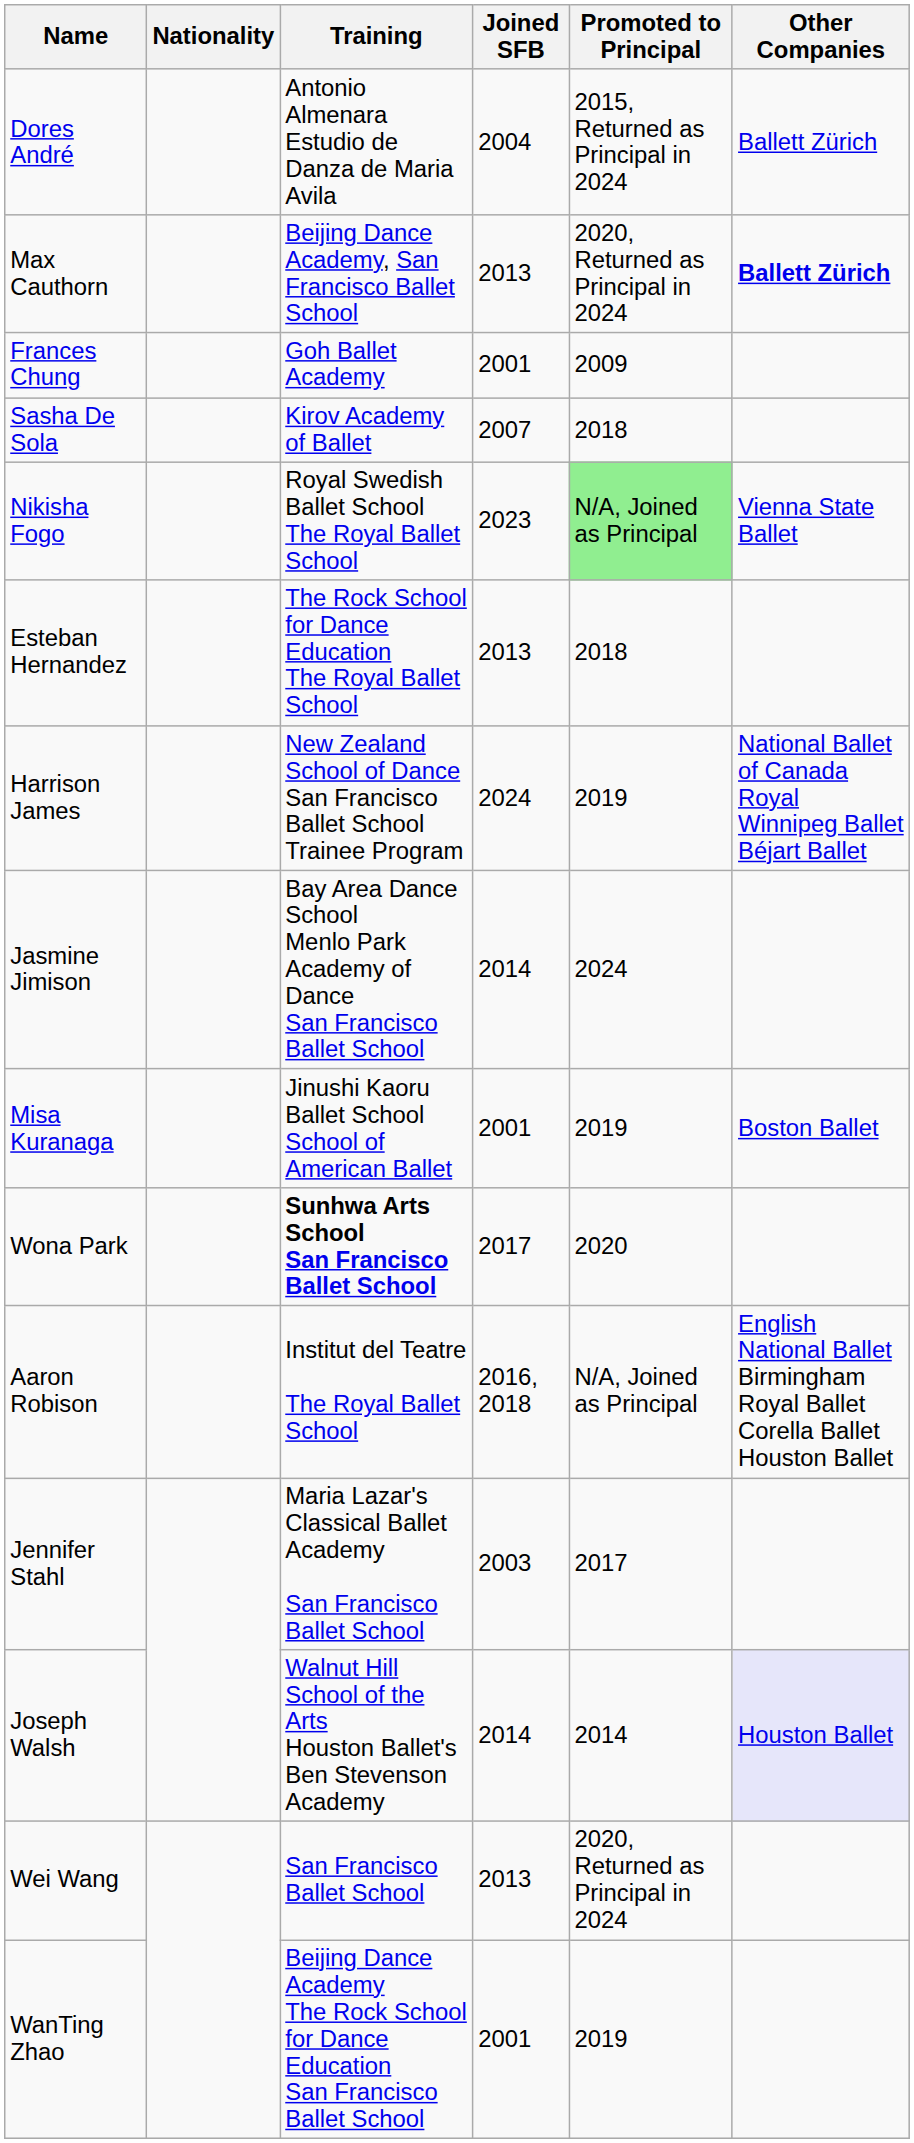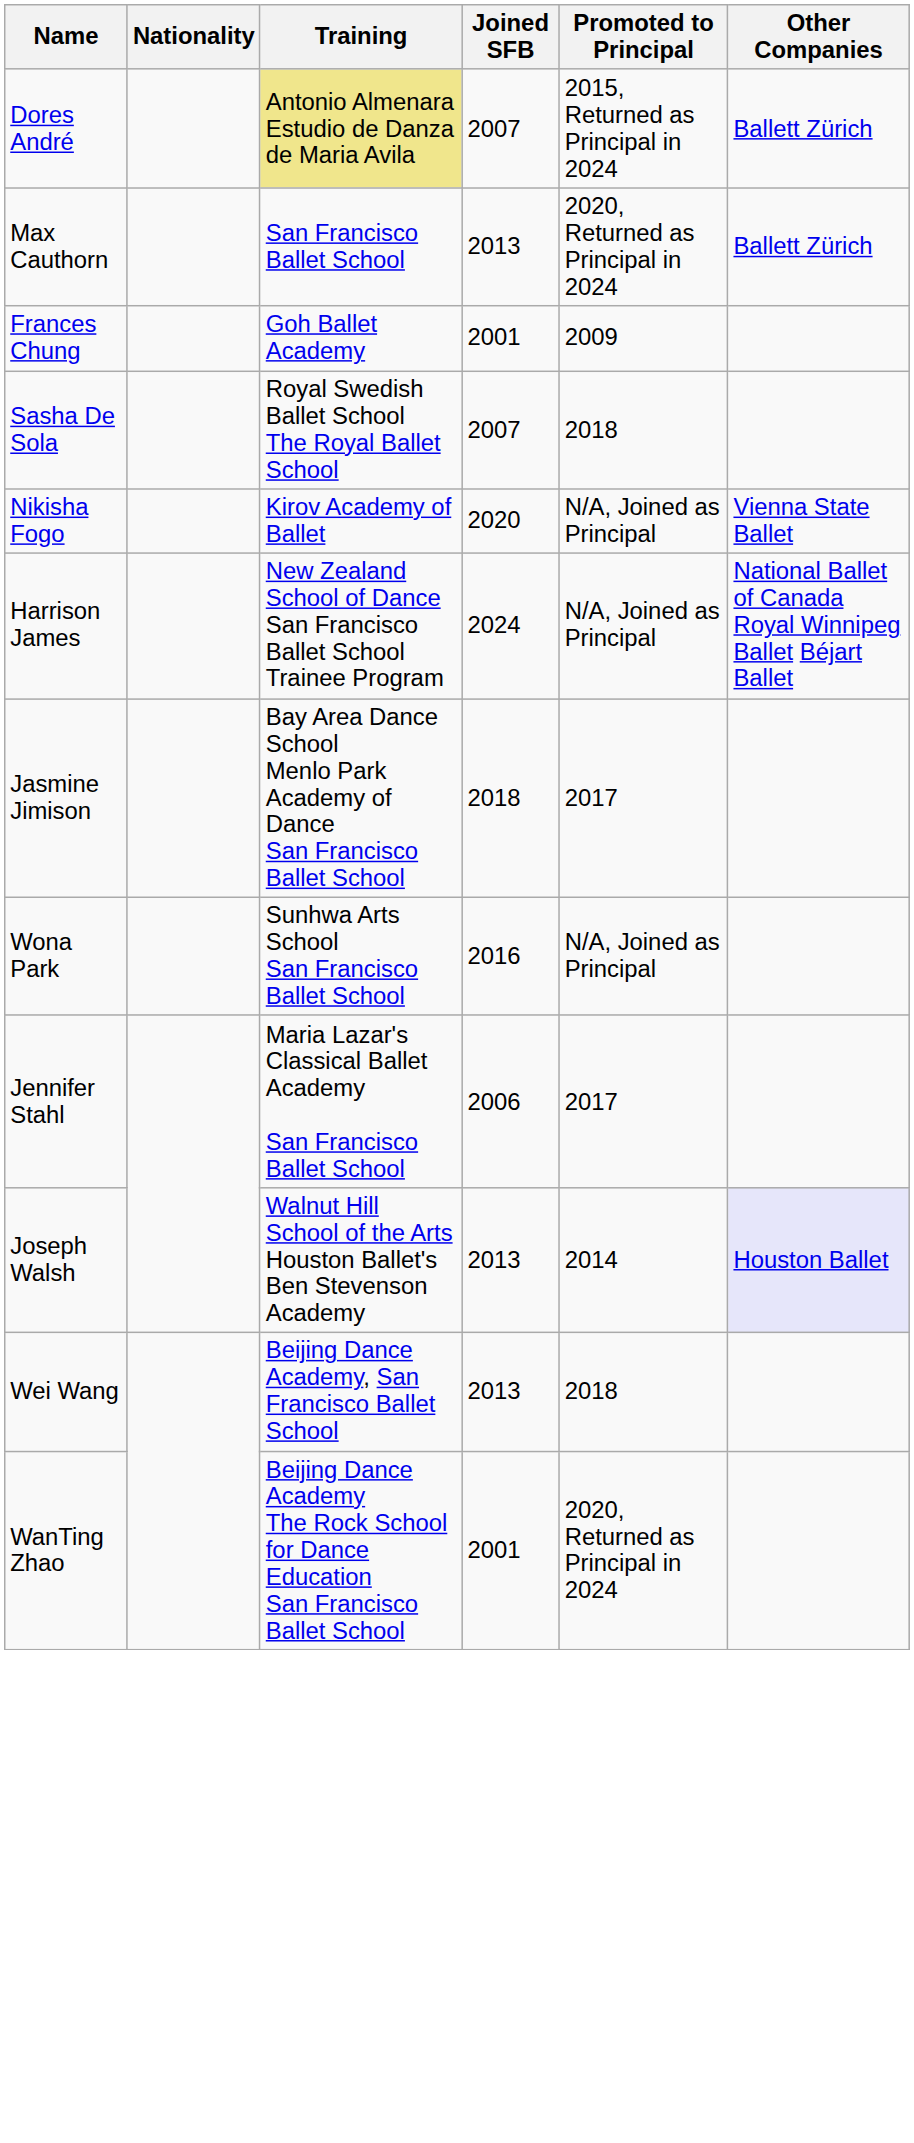(369, 141) no background -> (360, 128) khaki background
(505, 141) 2004 -> (494, 128) 2007
(370, 273) Beijing Dance Academy, San Francisco Ballet School -> (342, 246) San Francisco Ballet School
(814, 273) bold -> (803, 246) normal
(365, 429) Kirov Academy of Ballet -> (353, 429) Royal Swedish Ballet School The Royal Ballet School
(373, 520) Royal Swedish Ballet School The Royal Ballet School -> (359, 520) Kirov Academy of Ballet
(505, 520) 2023 -> (494, 520) 2020
(636, 520) lightgreen background -> (642, 520) no background
- row: (69, 652)
(601, 797) 2019 -> (642, 625) N/A, Joined as Principal
(505, 969) 2014 -> (494, 797) 2018
(601, 969) 2024 -> (591, 797) 2017
- row: (62, 1128)
(367, 1246) bold -> (342, 956) normal
(505, 1246) 2017 -> (494, 956) 2016
(601, 1246) 2020 -> (642, 956) N/A, Joined as Principal
- row: (54, 1391)
(505, 1563) 2003 -> (494, 1101) 2006
(505, 1735) 2014 -> (494, 1259) 2013
(361, 1880) San Francisco Ballet School -> (351, 1391) Beijing Dance Academy, San Francisco Ballet School
(639, 1880) 2020, Returned as Principal in 2024 -> (591, 1391) 2018
(601, 2038) 2019 -> (630, 1549) 2020, Returned as Principal in 2024
